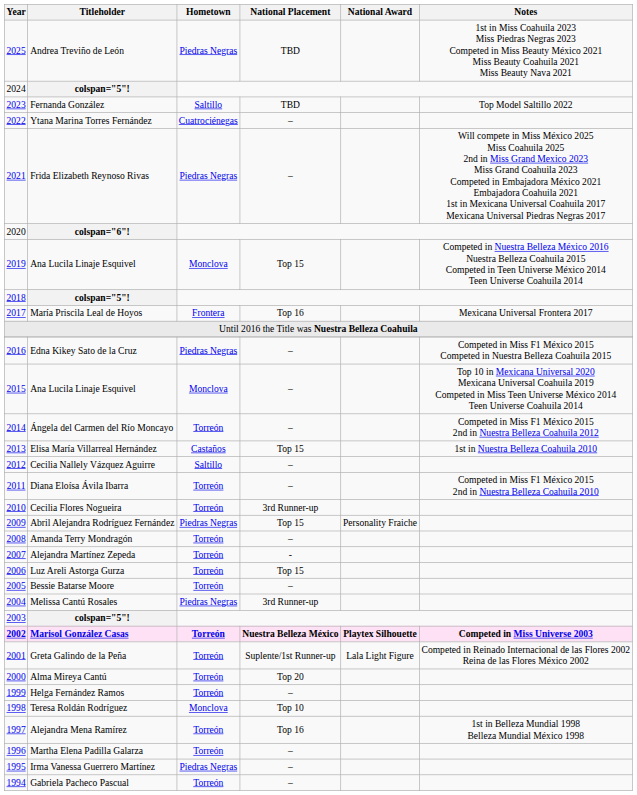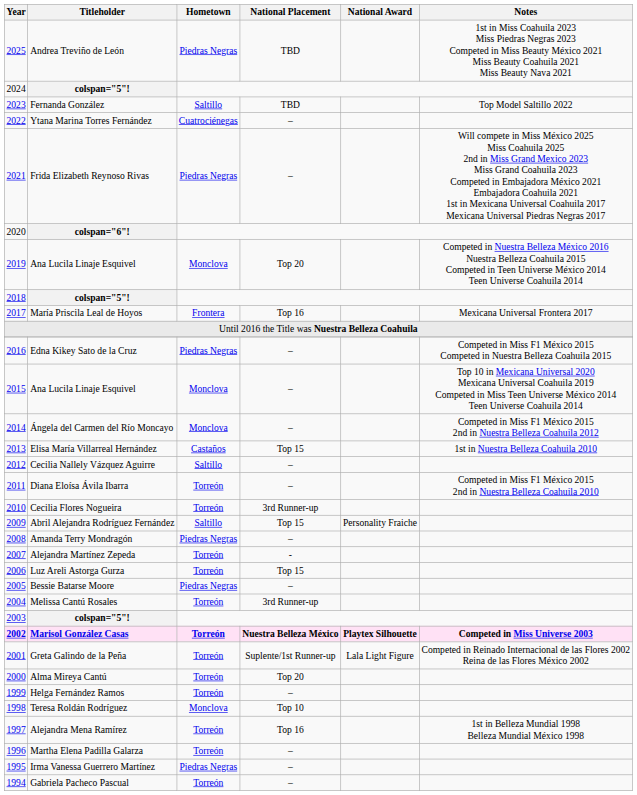(290, 264) Top 15 -> (290, 264) Top 20
(208, 427) Torreón -> (208, 427) Monclova
(208, 523) Piedras Negras -> (208, 523) Saltillo
(208, 539) Torreón -> (208, 539) Piedras Negras
(208, 586) Torreón -> (208, 586) Piedras Negras
(208, 602) Piedras Negras -> (208, 602) Torreón
